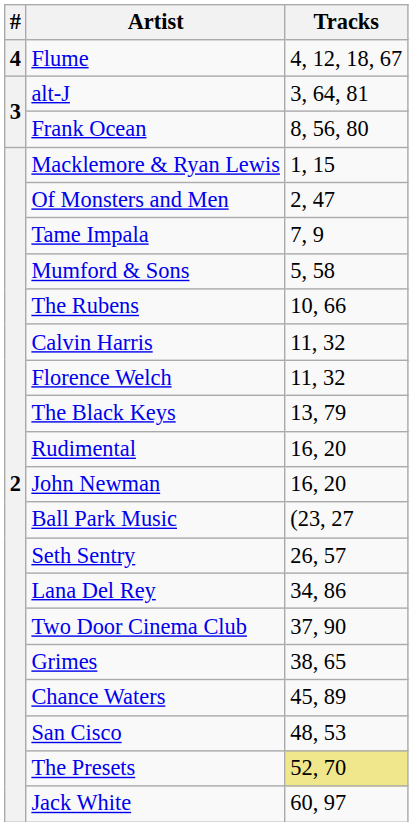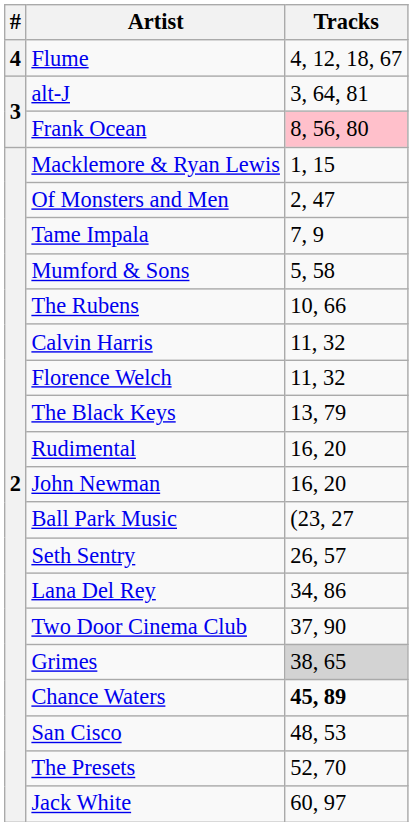(329, 128) no background -> (329, 128) pink background
(318, 661) no background -> (318, 661) lightgrey background
(318, 697) normal -> (318, 697) bold
(318, 768) khaki background -> (318, 768) no background
